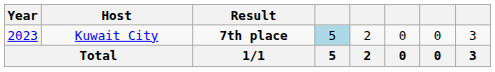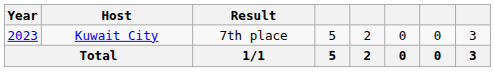(254, 35) bold -> (254, 35) normal
(332, 35) lightblue background -> (332, 35) no background
